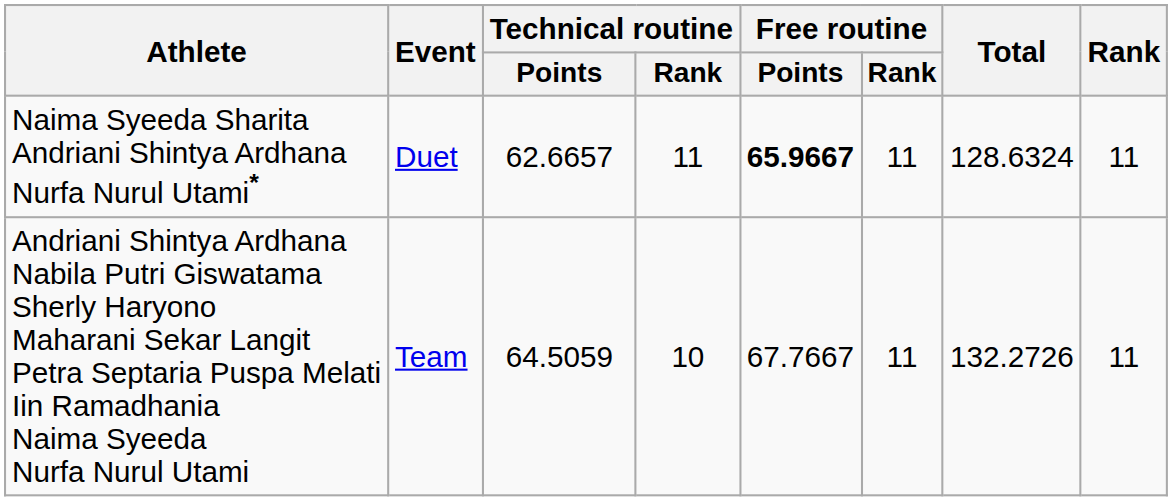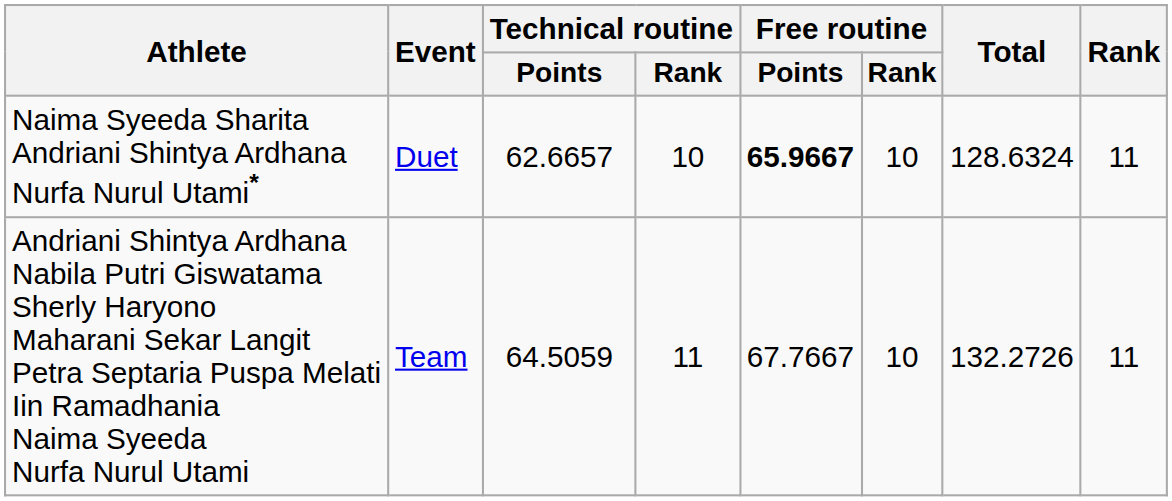(688, 157) 11 -> (688, 157) 10
(902, 157) 11 -> (902, 157) 10
(688, 356) 10 -> (688, 356) 11
(902, 356) 11 -> (902, 356) 10
